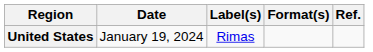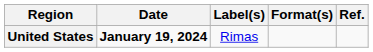(152, 36) normal -> (153, 36) bold
